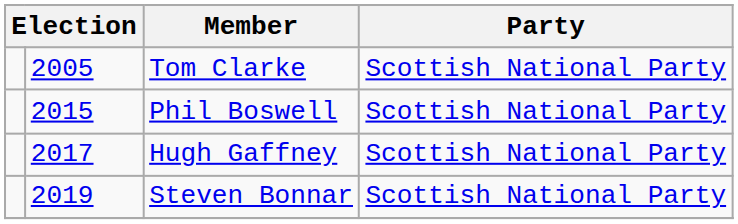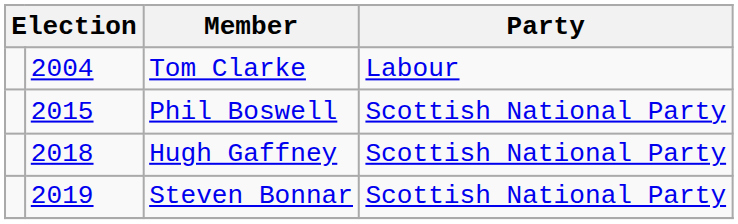(62, 69) 2005 -> (62, 69) 2004
(546, 69) Scottish National Party -> (412, 69) Labour
(62, 154) 2017 -> (62, 154) 2018
